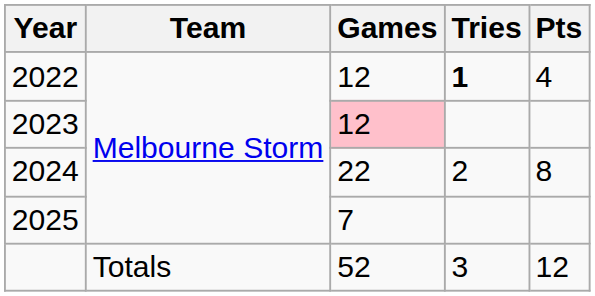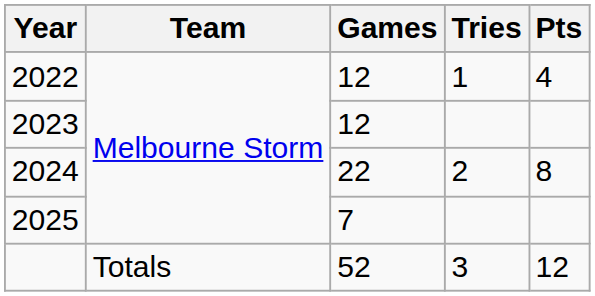(460, 76) bold -> (460, 76) normal
(354, 123) pink background -> (354, 123) no background
